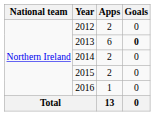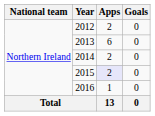(136, 42) bold -> (136, 42) normal
(109, 73) no background -> (109, 73) lavender background
